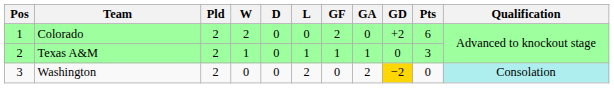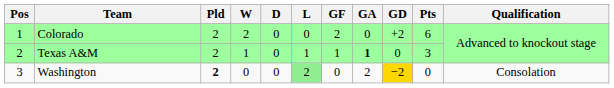(367, 53) normal -> (367, 53) bold
(216, 72) normal -> (216, 72) bold
(307, 72) no background -> (307, 72) lightgreen background
(526, 72) paleturquoise background -> (526, 72) no background
